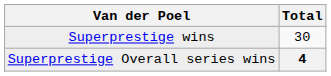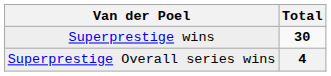(302, 38) normal -> (302, 38) bold
